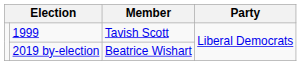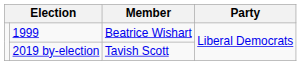(137, 32) Tavish Scott -> (148, 32) Beatrice Wishart
(148, 51) Beatrice Wishart -> (137, 51) Tavish Scott
